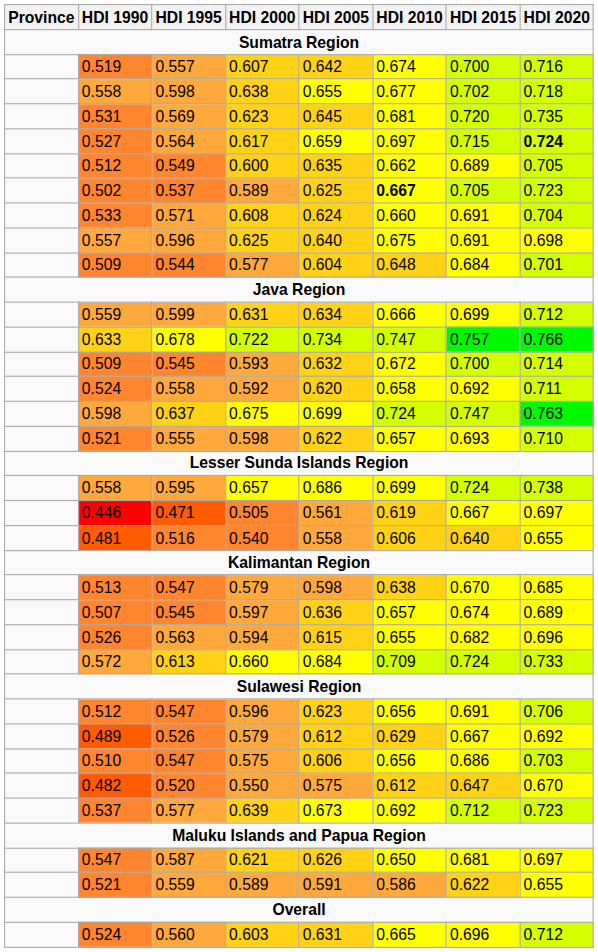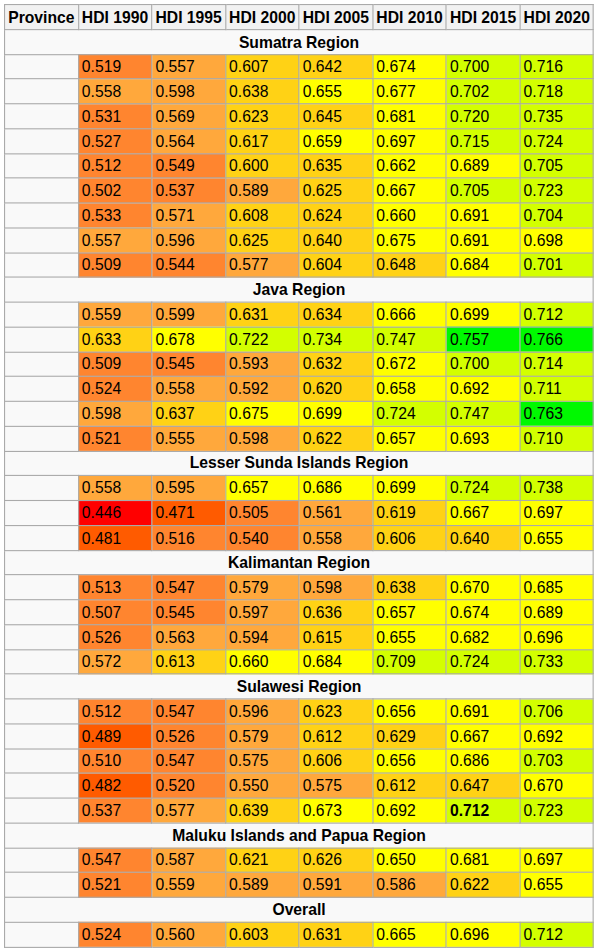(543, 141) bold -> (543, 141) normal
(396, 191) bold -> (396, 191) normal
(470, 811) normal -> (470, 811) bold
